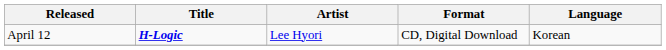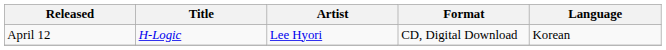(161, 34) bold -> (160, 34) normal
